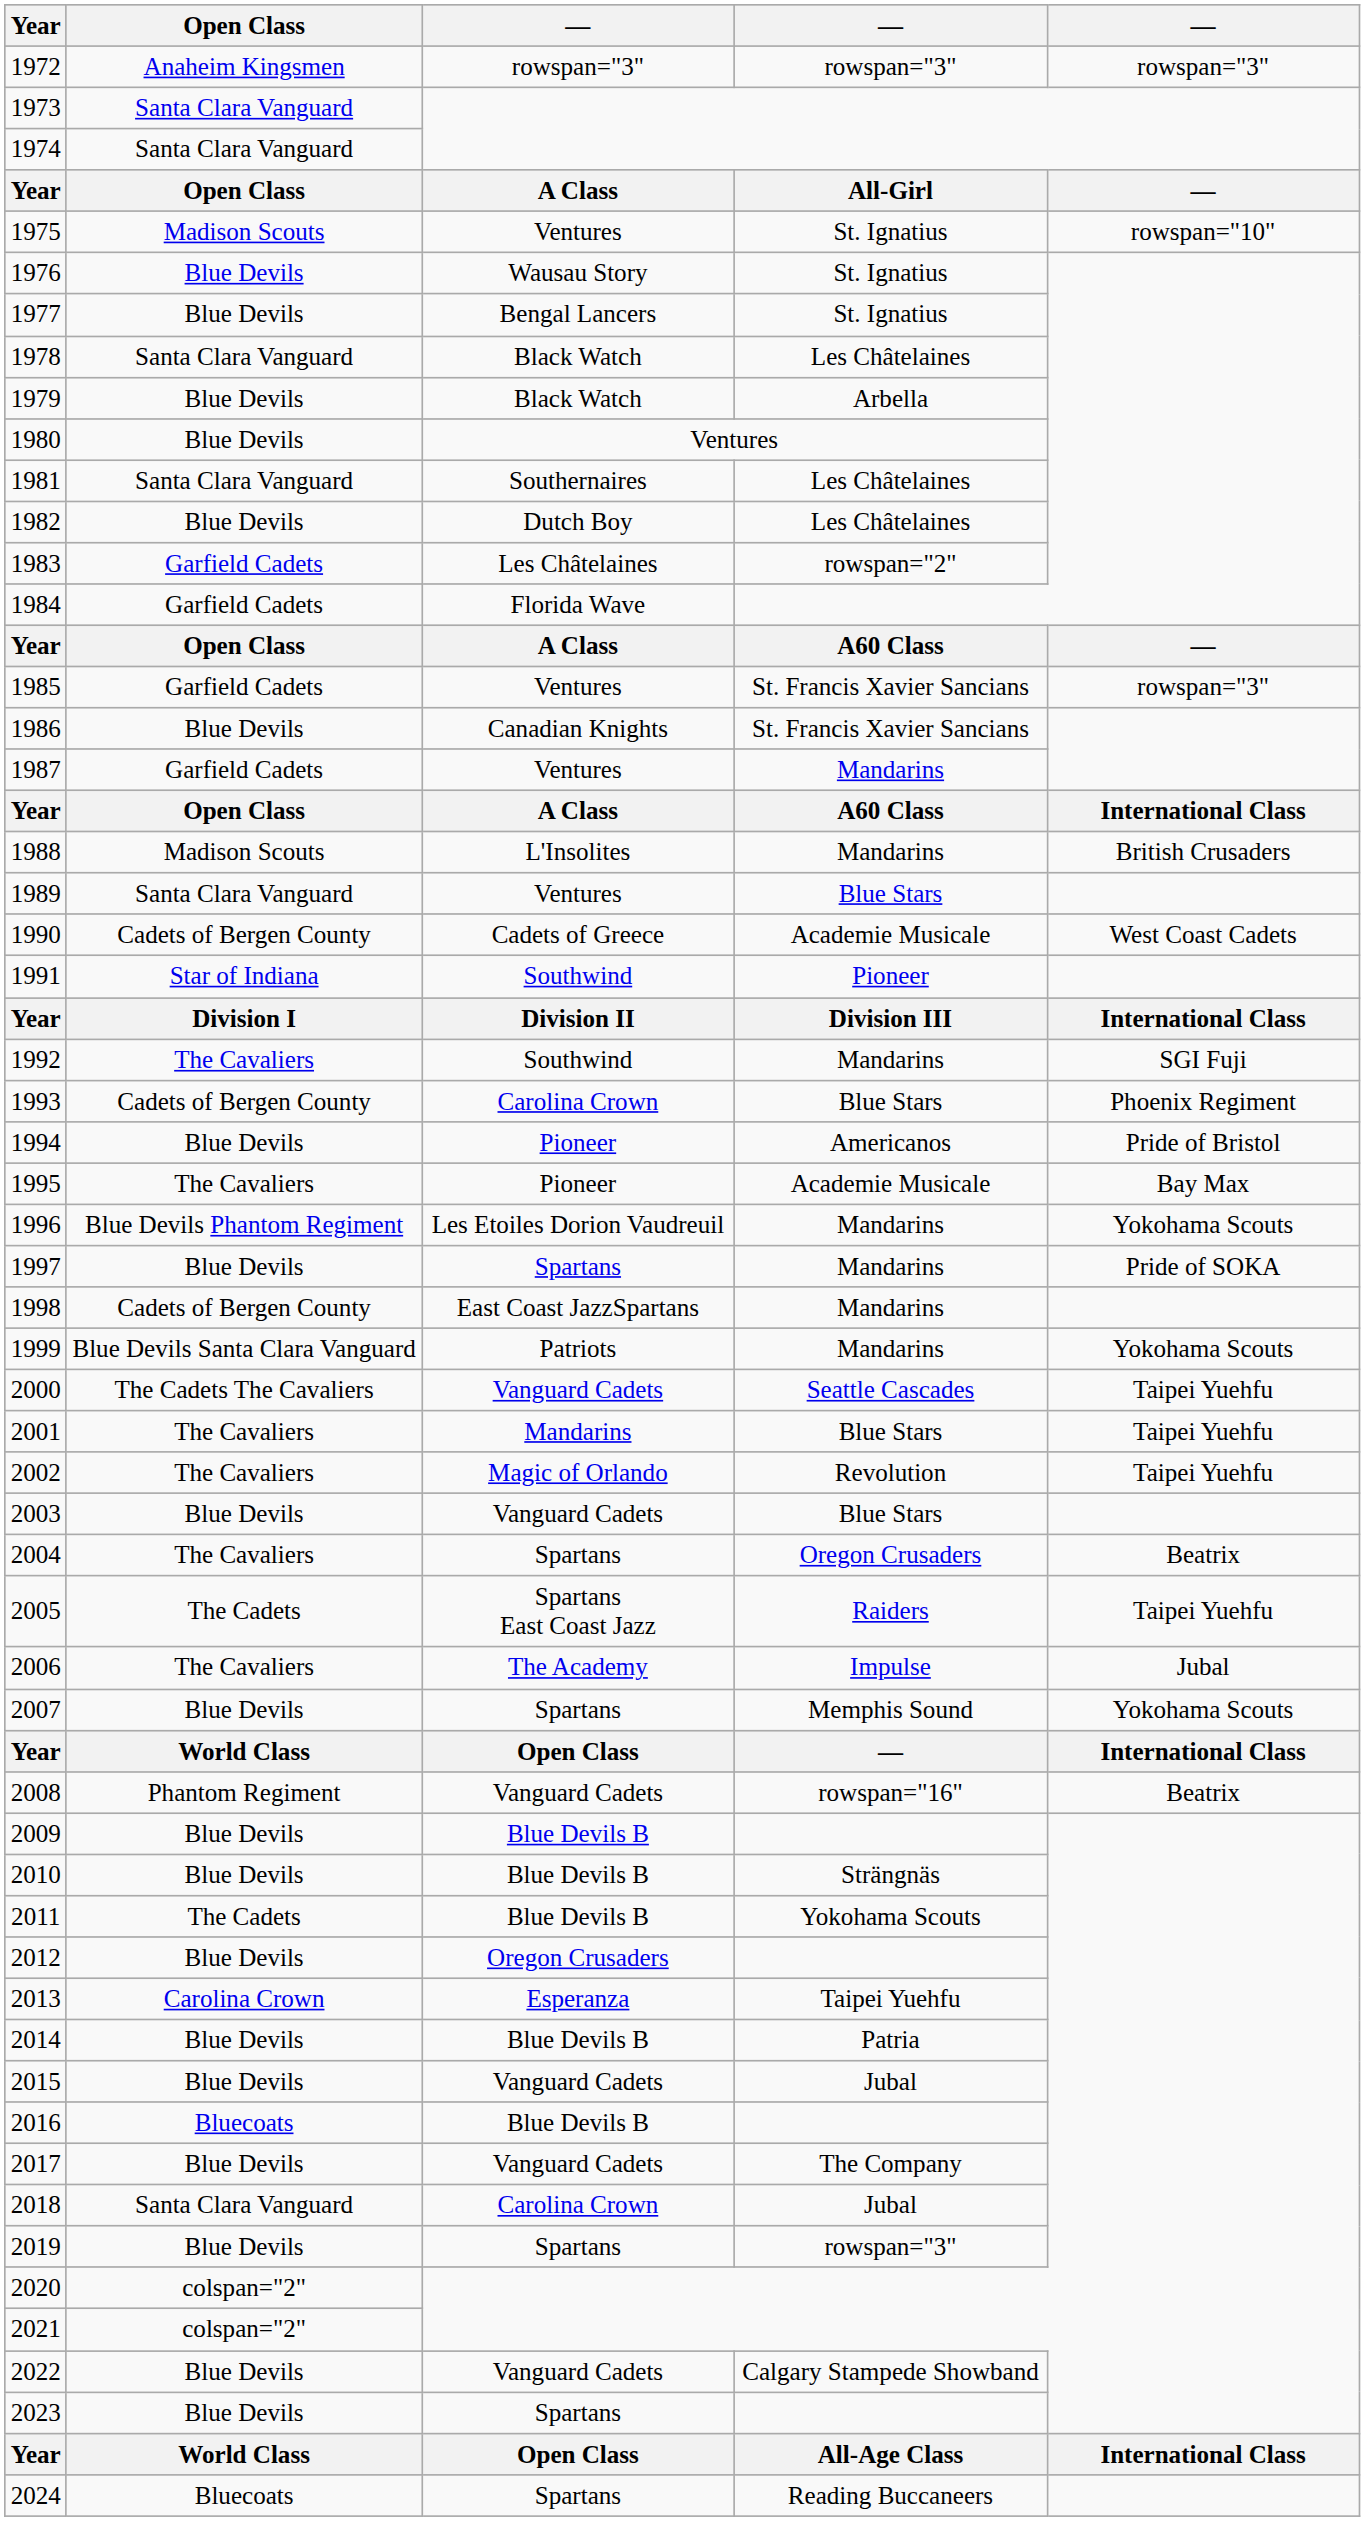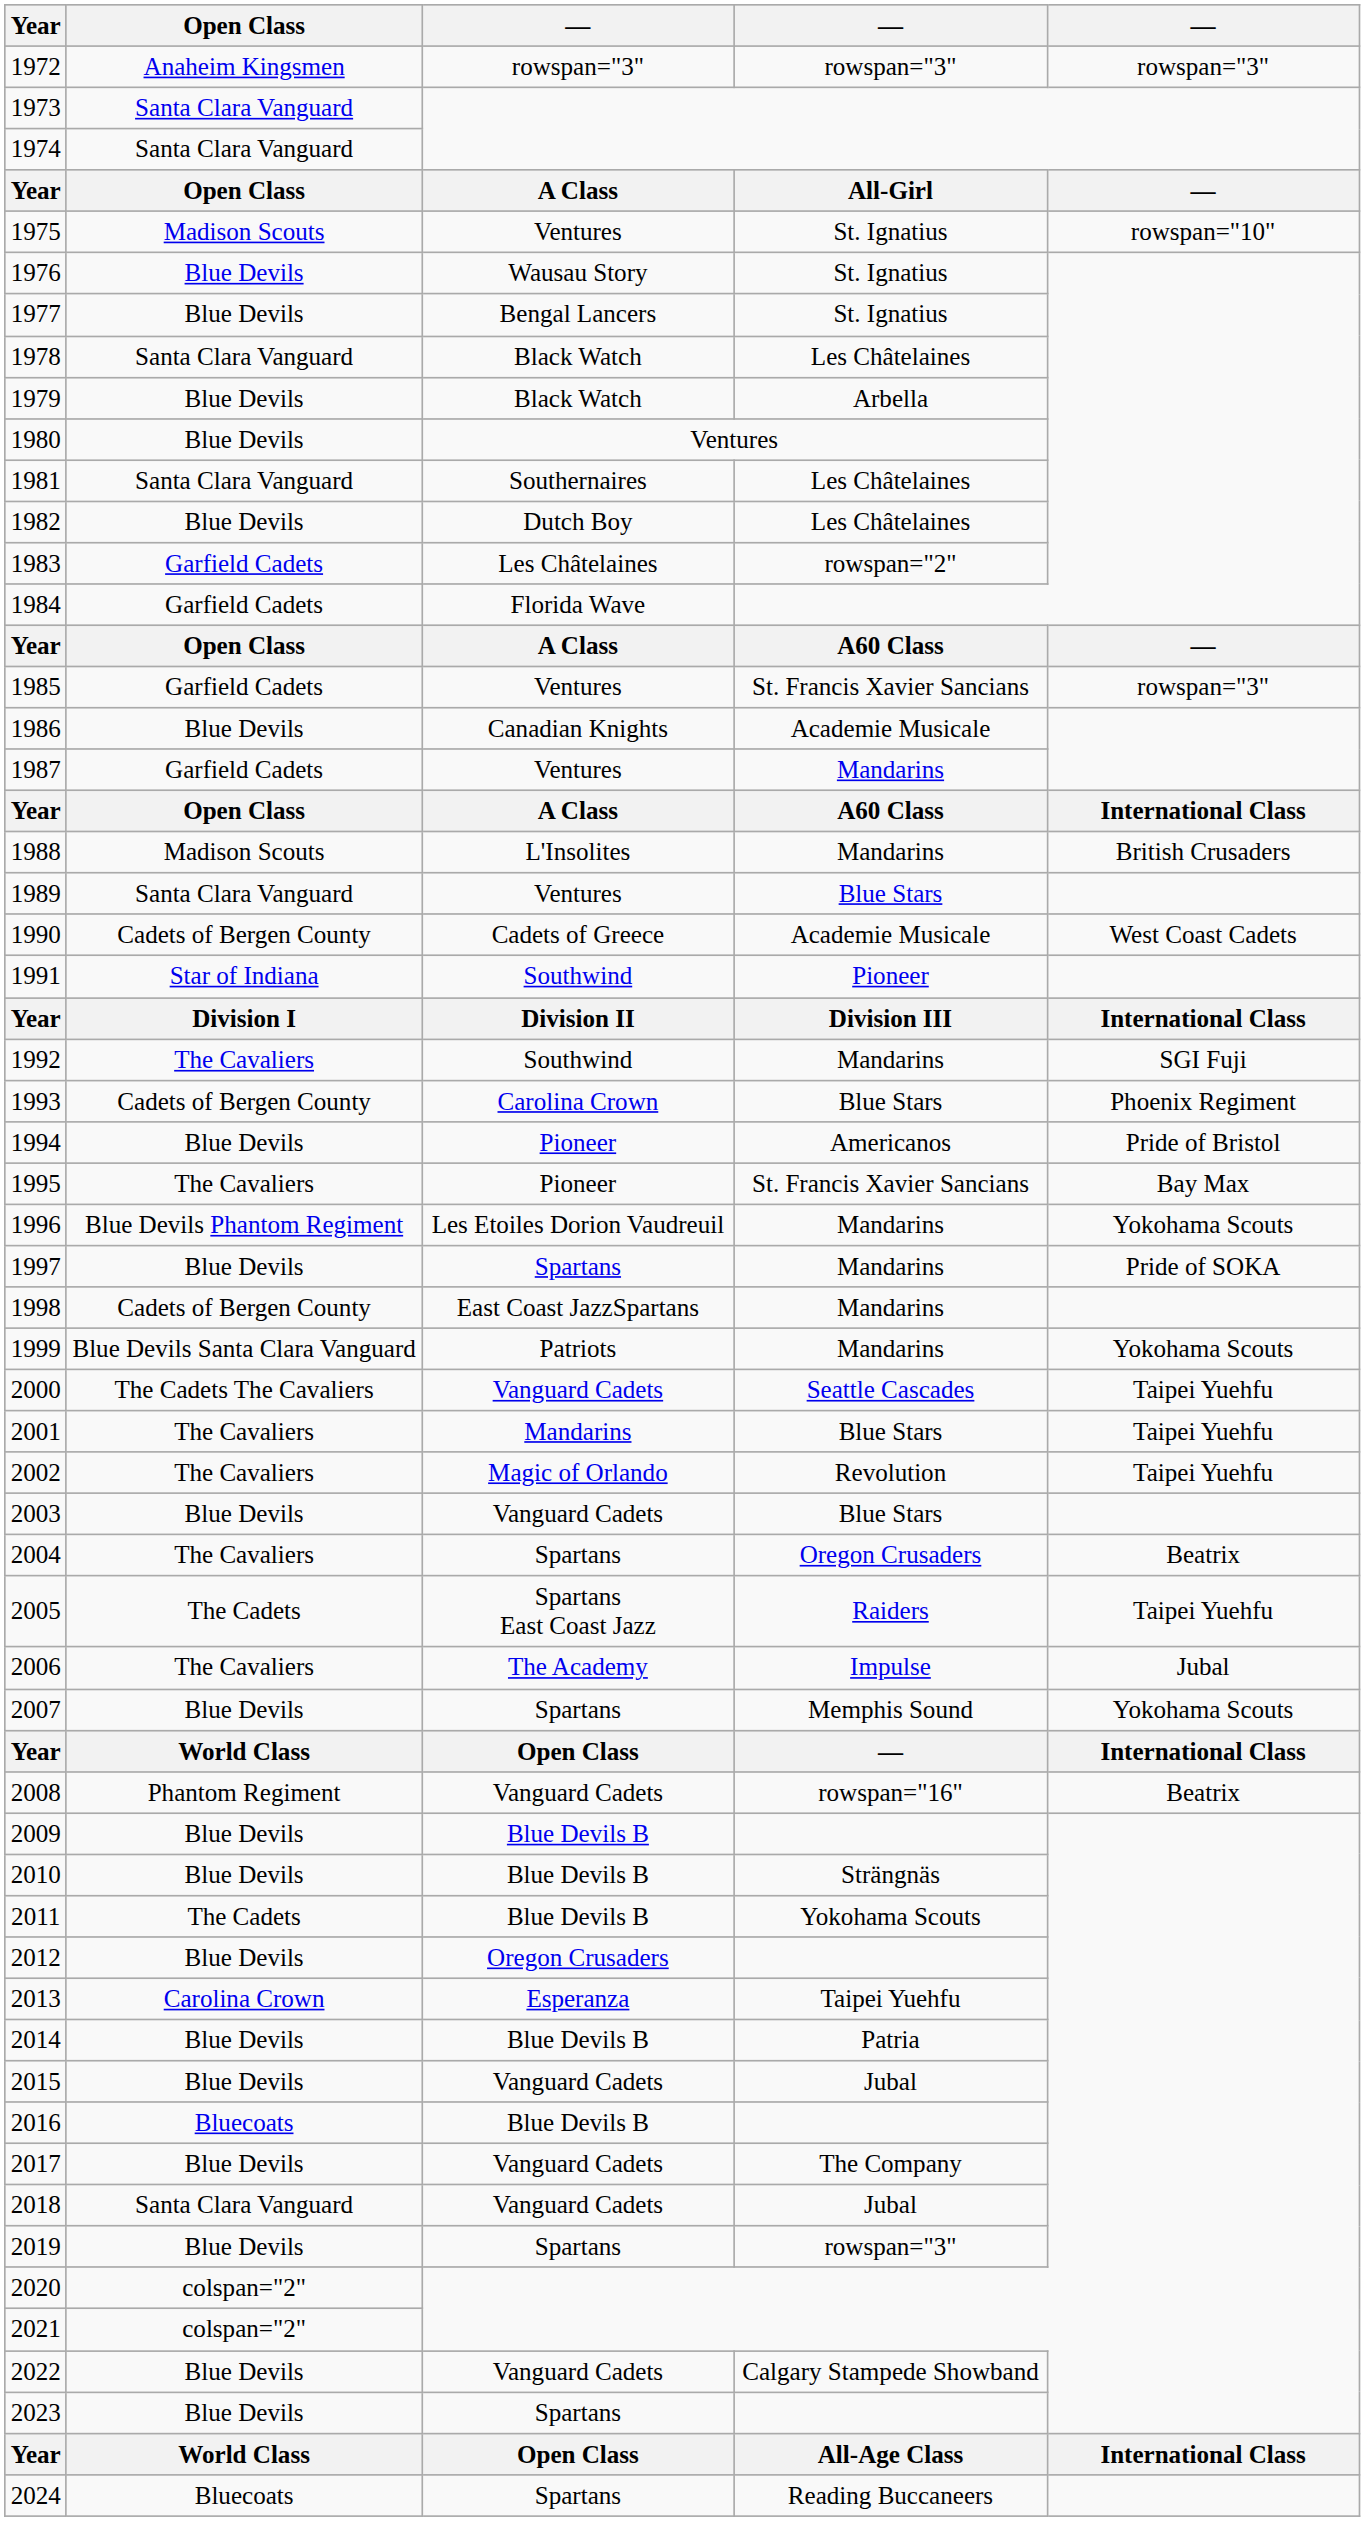(890, 728) St. Francis Xavier Sancians -> (890, 728) Academie Musicale
(890, 1183) Academie Musicale -> (890, 1183) St. Francis Xavier Sancians
(578, 2205) Carolina Crown -> (578, 2205) Vanguard Cadets
